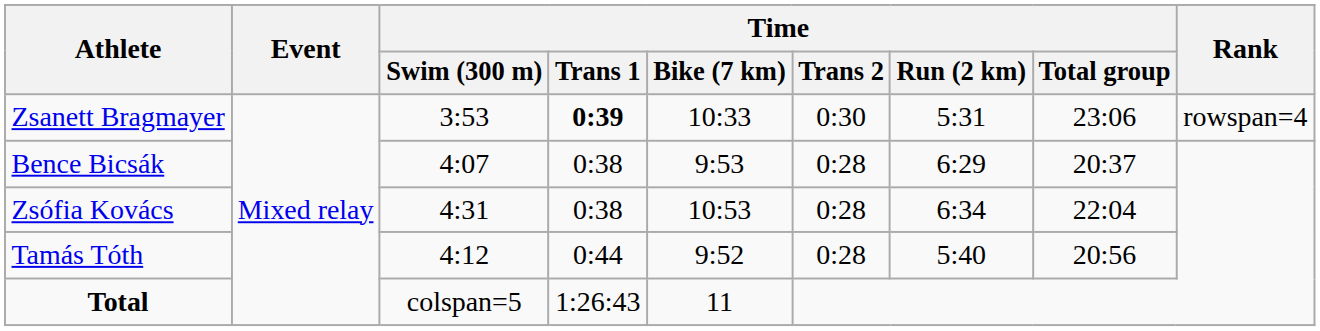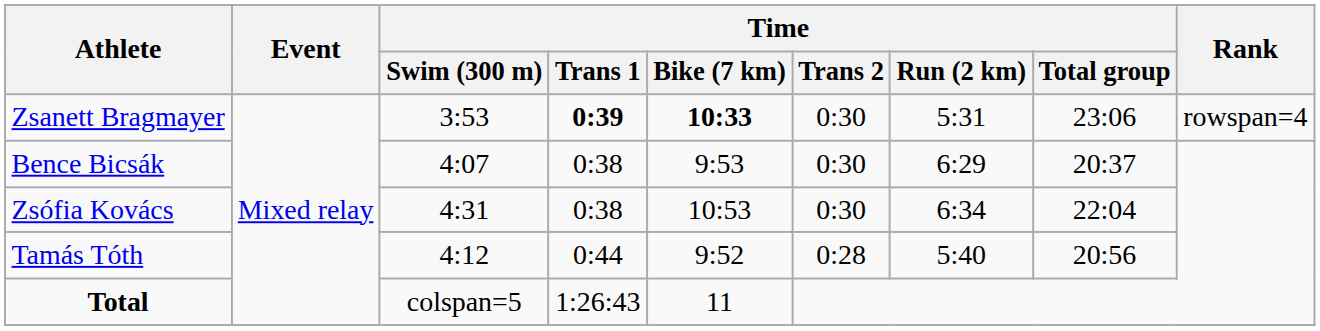(720, 117) normal -> (720, 117) bold
(841, 163) 0:28 -> (841, 163) 0:30
(841, 209) 0:28 -> (841, 209) 0:30
